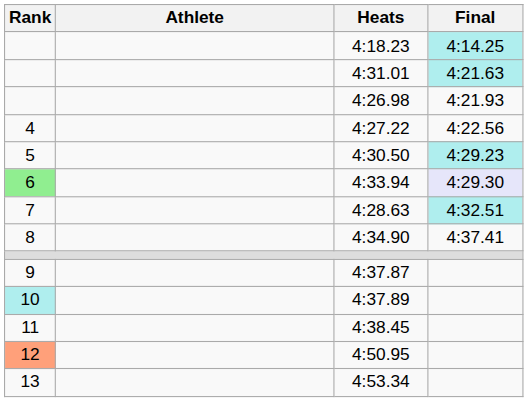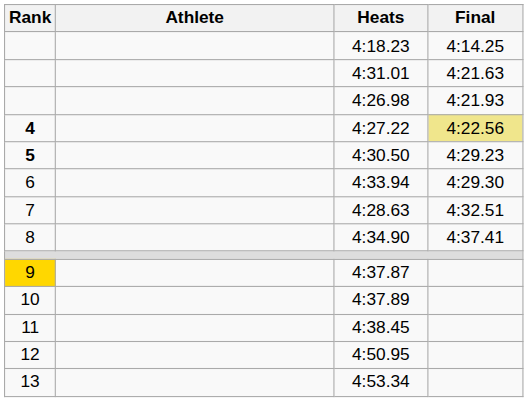(475, 45) paleturquoise background -> (475, 45) no background
(475, 73) paleturquoise background -> (475, 73) no background
(30, 127) normal -> (30, 127) bold
(475, 127) no background -> (475, 127) khaki background
(30, 155) normal -> (30, 155) bold
(475, 155) paleturquoise background -> (475, 155) no background
(30, 182) lightgreen background -> (30, 182) no background
(475, 182) lavender background -> (475, 182) no background
(475, 210) paleturquoise background -> (475, 210) no background
(30, 272) no background -> (30, 272) gold background
(30, 300) paleturquoise background -> (30, 300) no background
(30, 355) lightsalmon background -> (30, 355) no background
